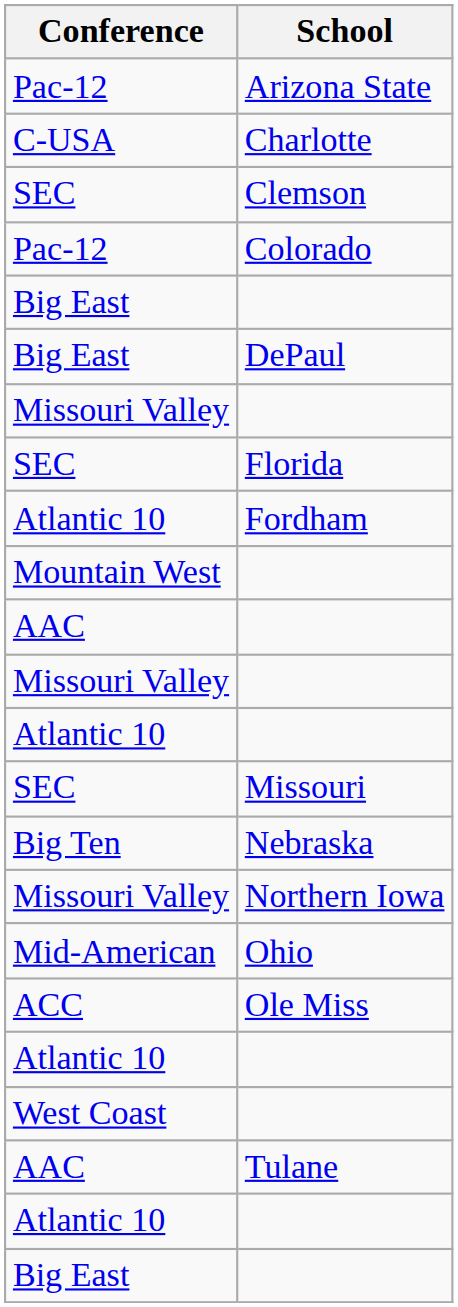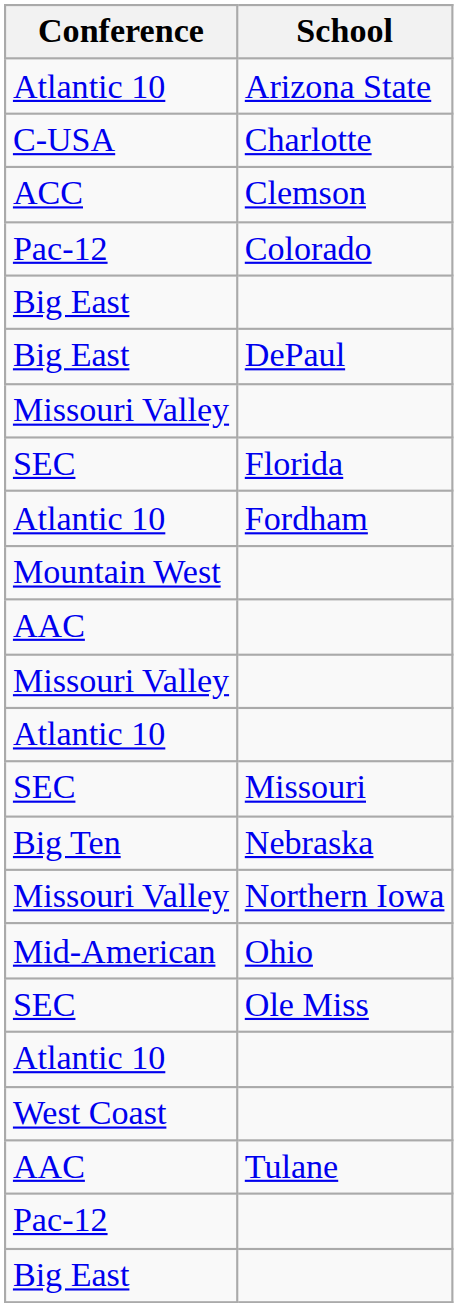(60, 85) Pac-12 -> (89, 85) Atlantic 10
(44, 193) SEC -> (48, 193) ACC
(48, 1004) ACC -> (44, 1004) SEC
(89, 1220) Atlantic 10 -> (60, 1220) Pac-12
